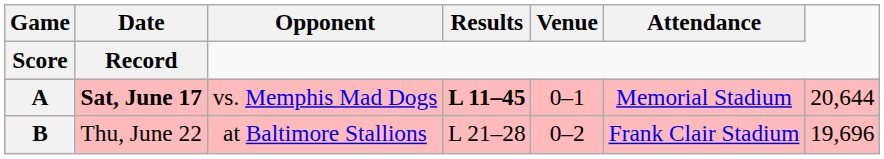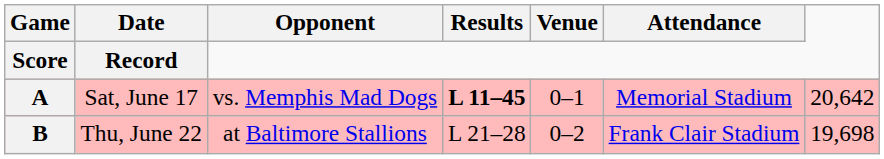(141, 97) bold -> (141, 97) normal
(842, 97) 20,644 -> (842, 97) 20,642
(842, 134) 19,696 -> (842, 134) 19,698
